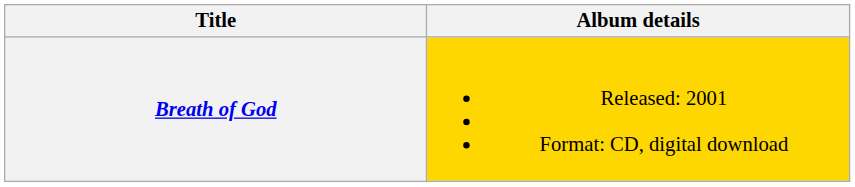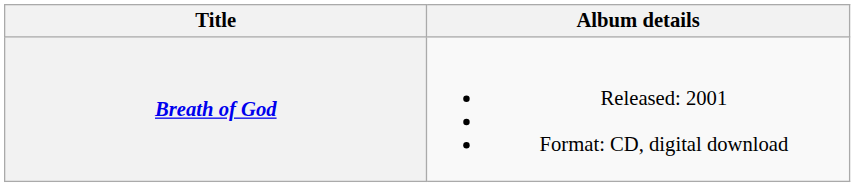(638, 121) gold background -> (638, 121) no background
